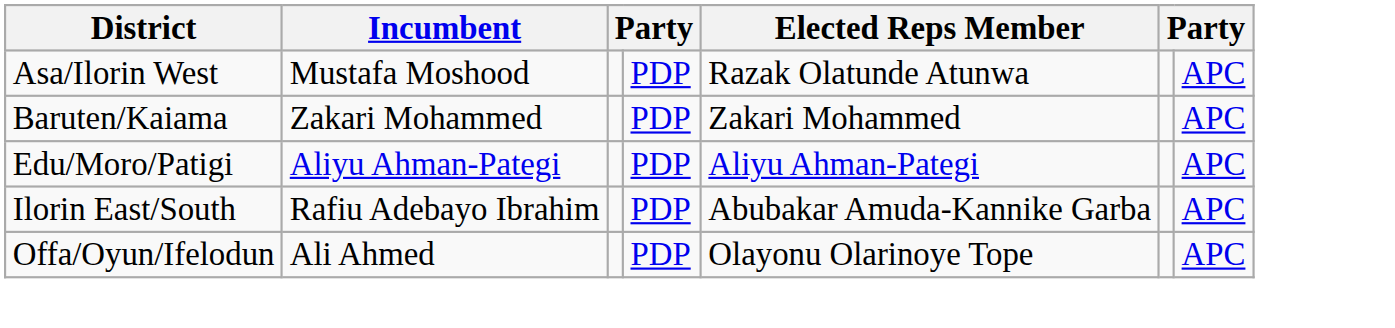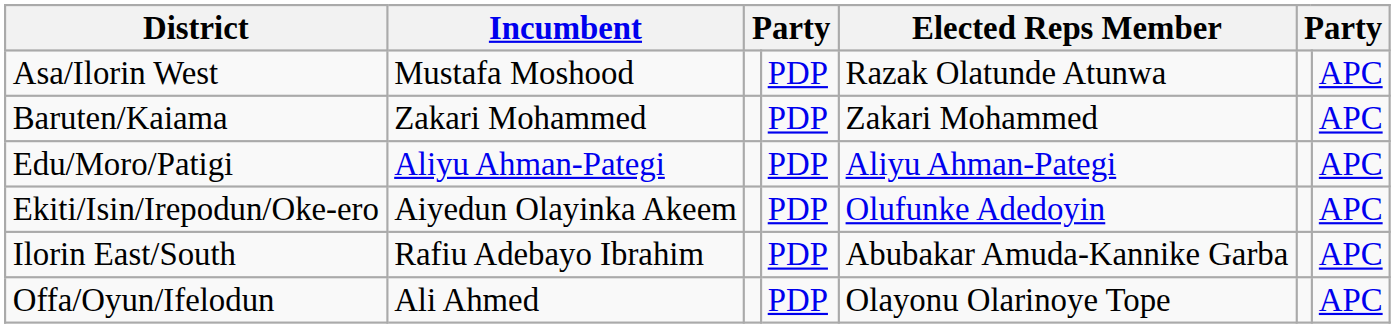+ row: (196, 209)
